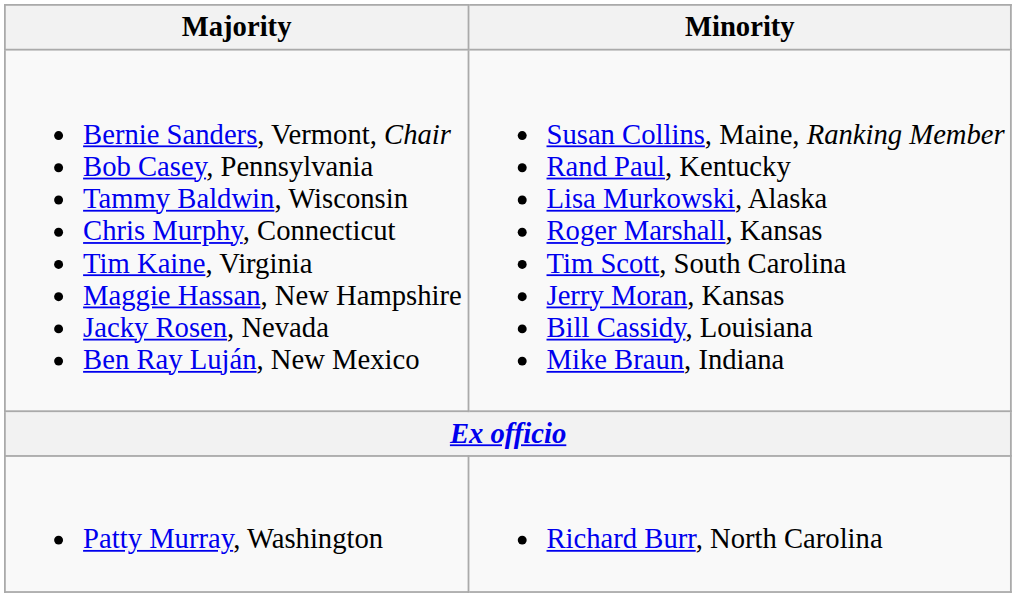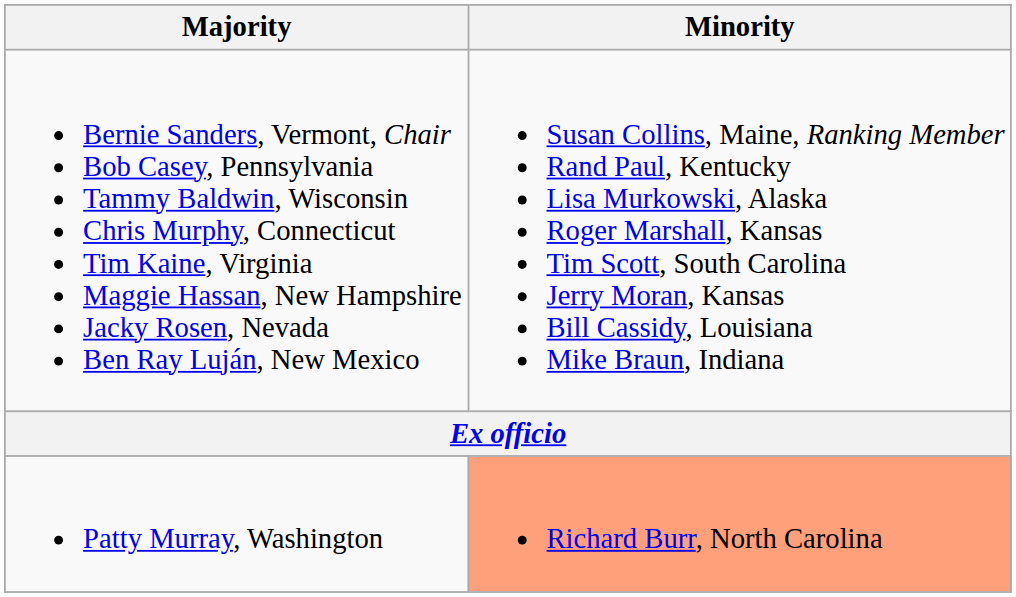(740, 540) no background -> (740, 540) lightsalmon background
